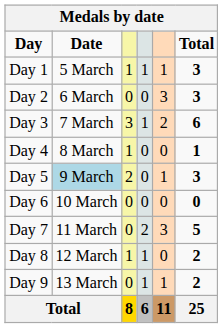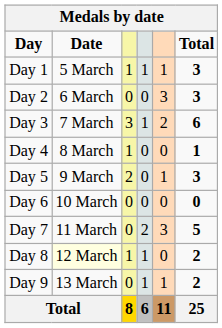(86, 176) lightblue background -> (86, 176) no background
(86, 256) no background -> (86, 256) lightyellow background
